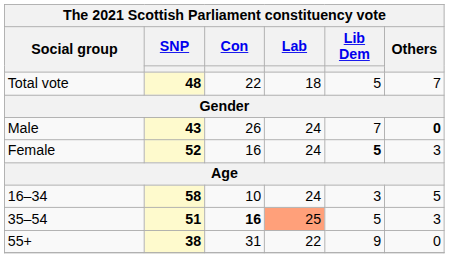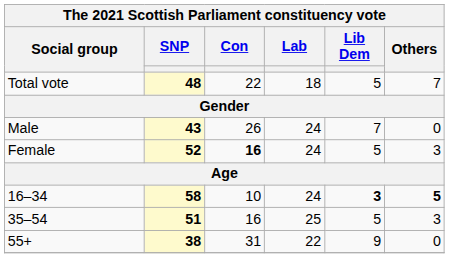(437, 128) bold -> (437, 128) normal
(253, 151) normal -> (253, 151) bold
(377, 151) bold -> (377, 151) normal
(377, 196) normal -> (377, 196) bold
(437, 196) normal -> (437, 196) bold
(253, 219) bold -> (253, 219) normal
(313, 219) lightsalmon background -> (313, 219) no background
